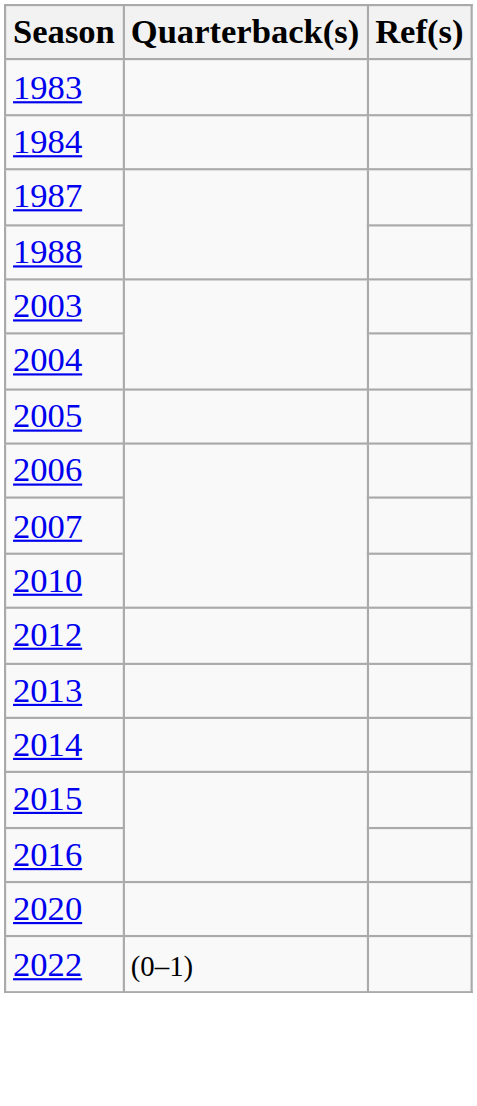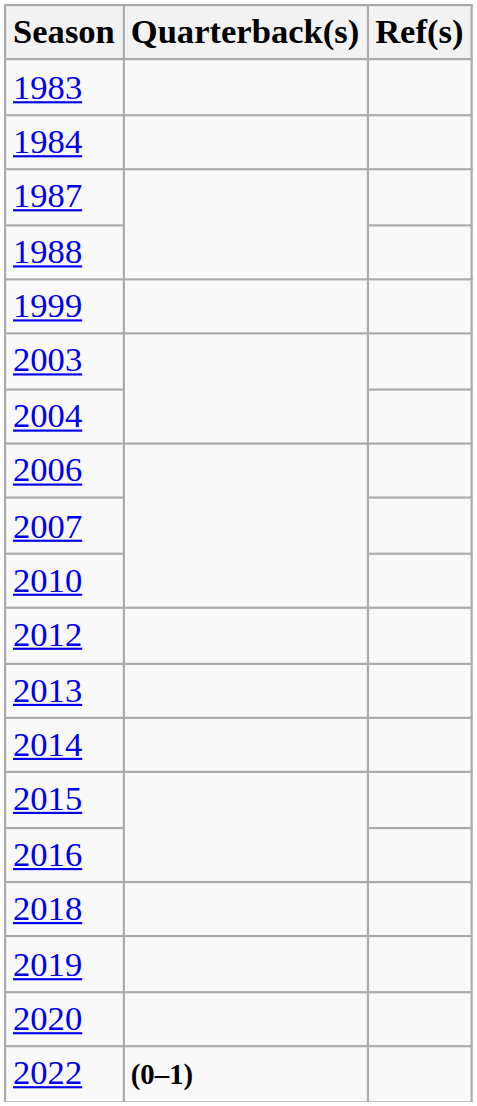+ row: (48, 305)
- row: (48, 415)
+ row: (48, 908)
+ row: (48, 963)
(162, 965) normal -> (162, 1073) bold
